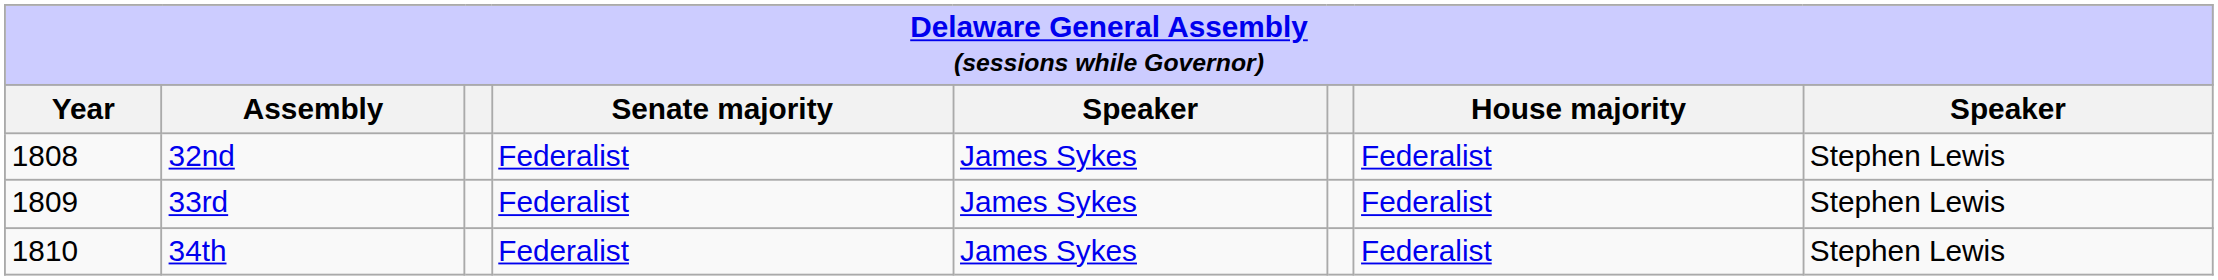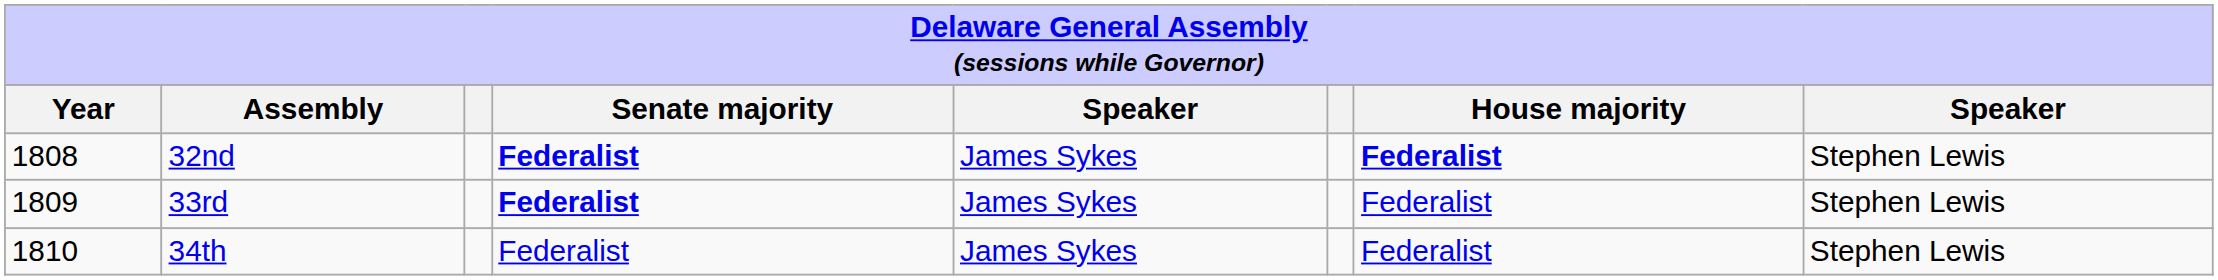(564, 155) normal -> (569, 155) bold
(1426, 155) normal -> (1431, 155) bold
(564, 203) normal -> (569, 203) bold
